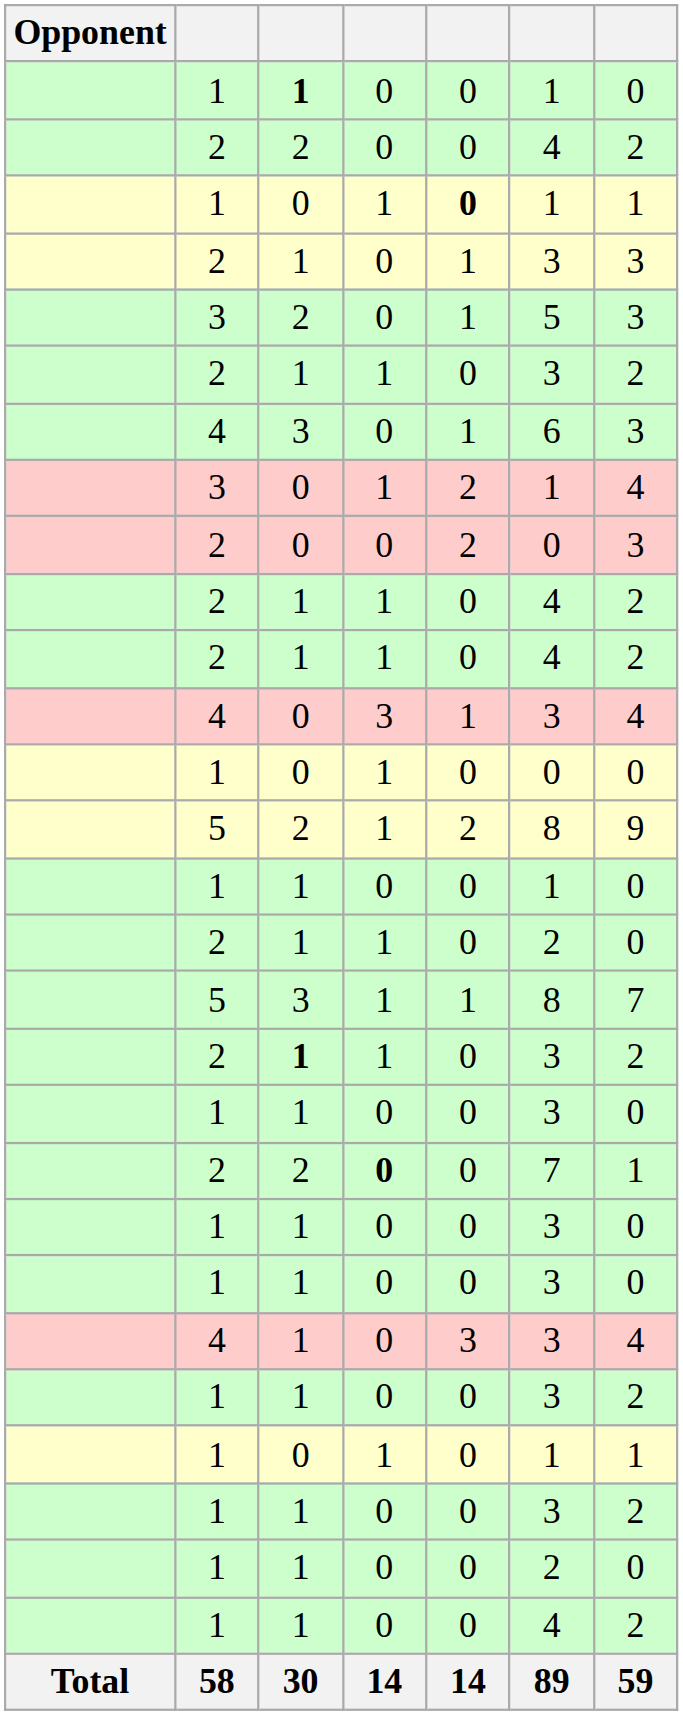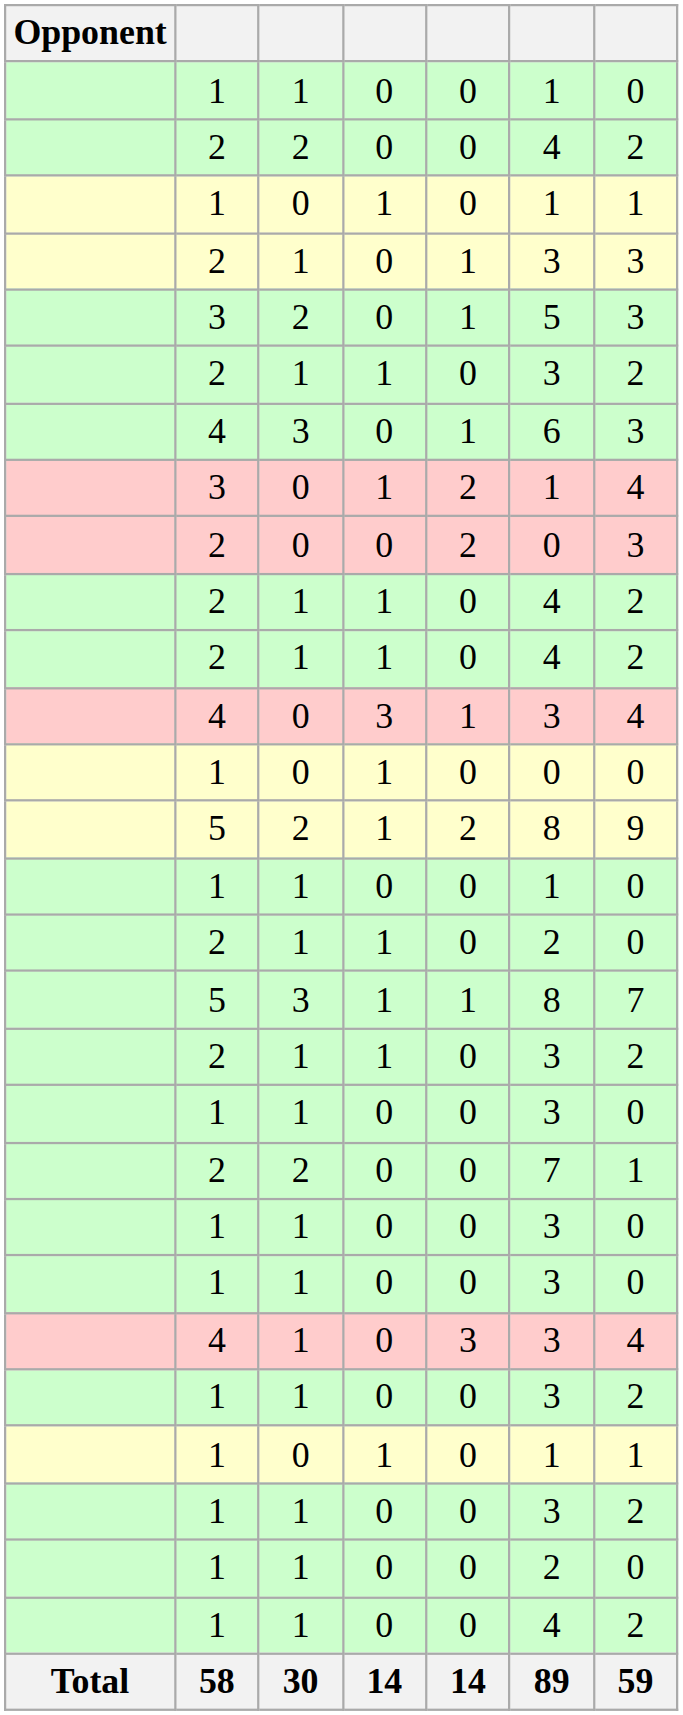(301, 89) bold -> (301, 89) normal
(468, 203) bold -> (468, 203) normal
(301, 1056) bold -> (301, 1056) normal
(384, 1169) bold -> (384, 1169) normal
